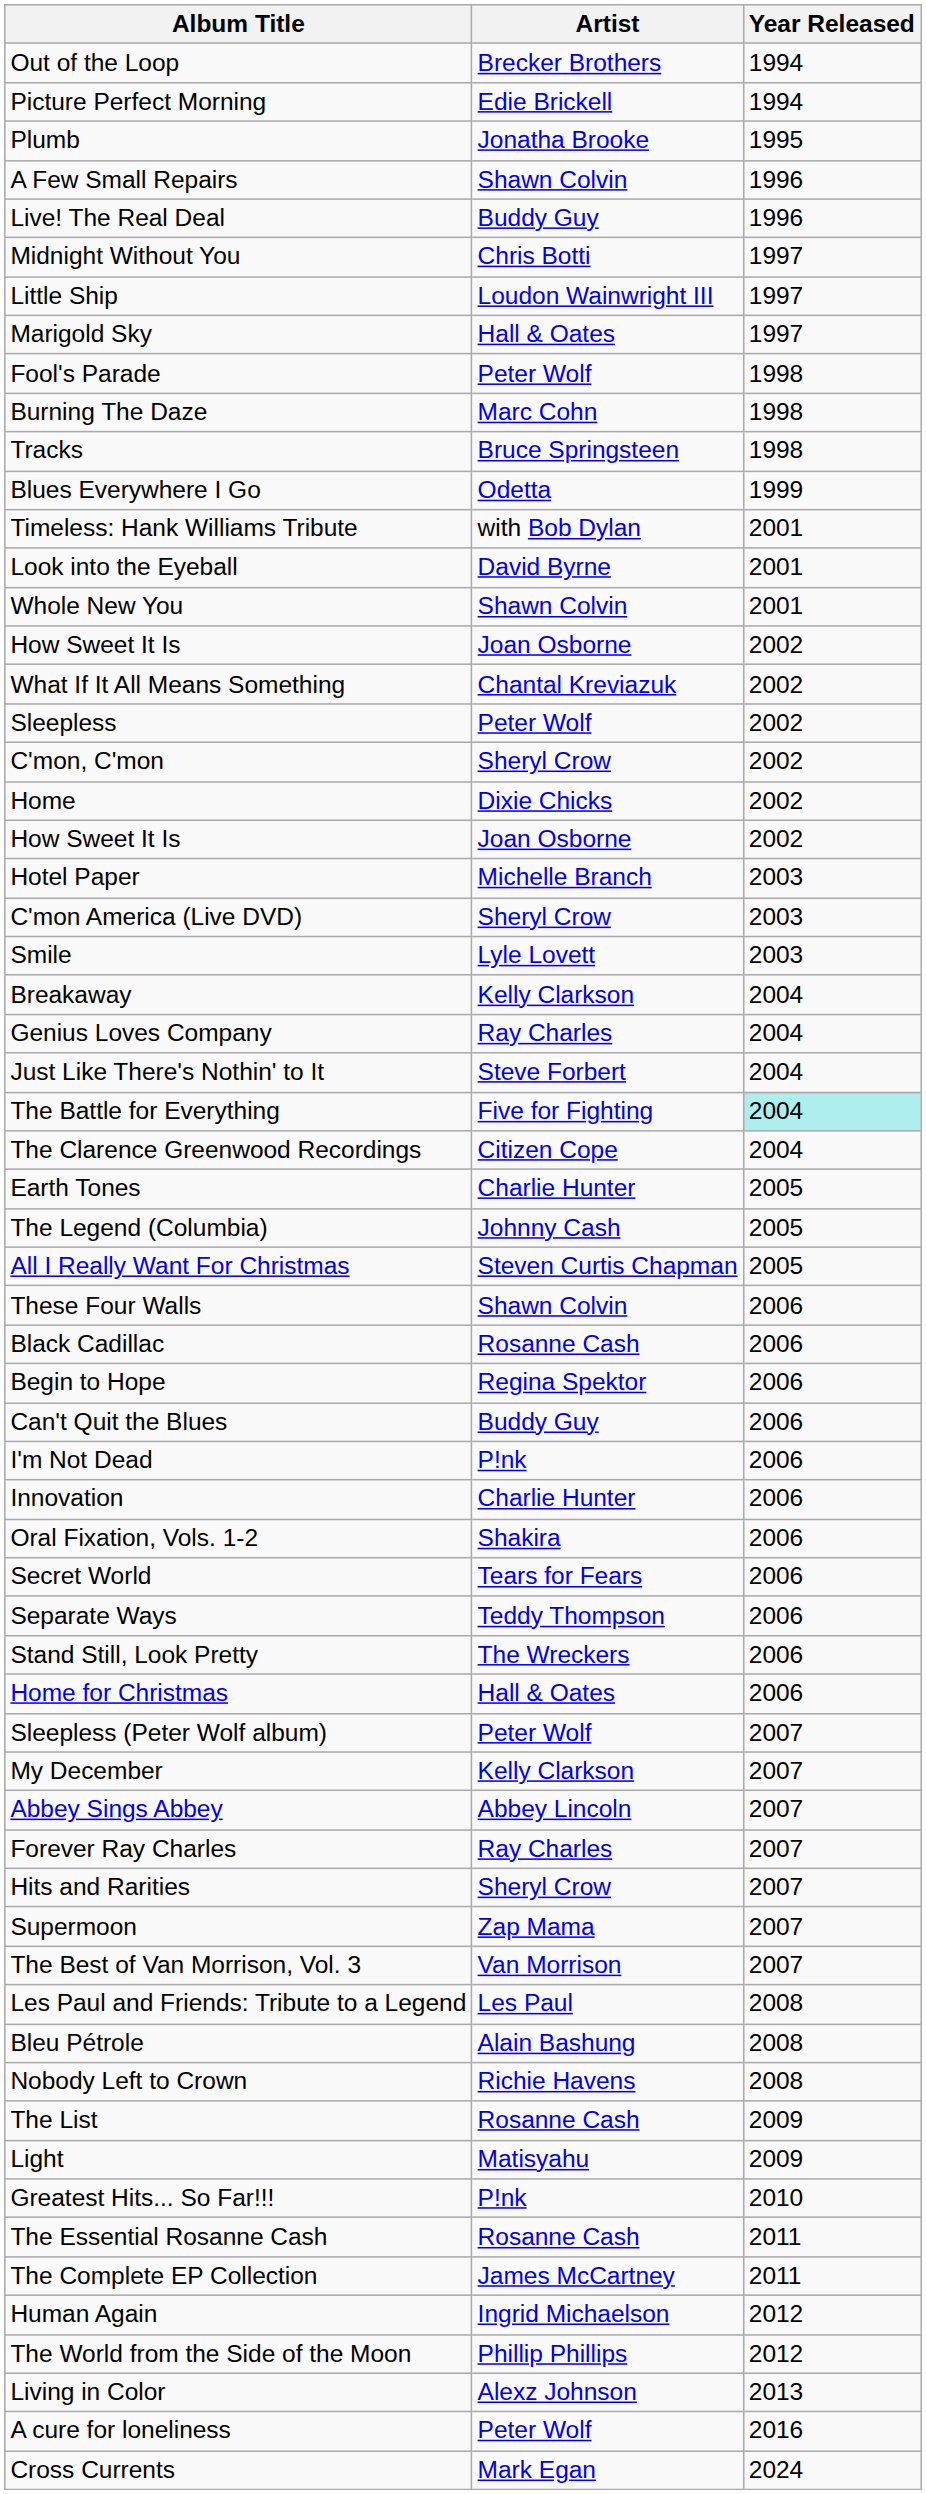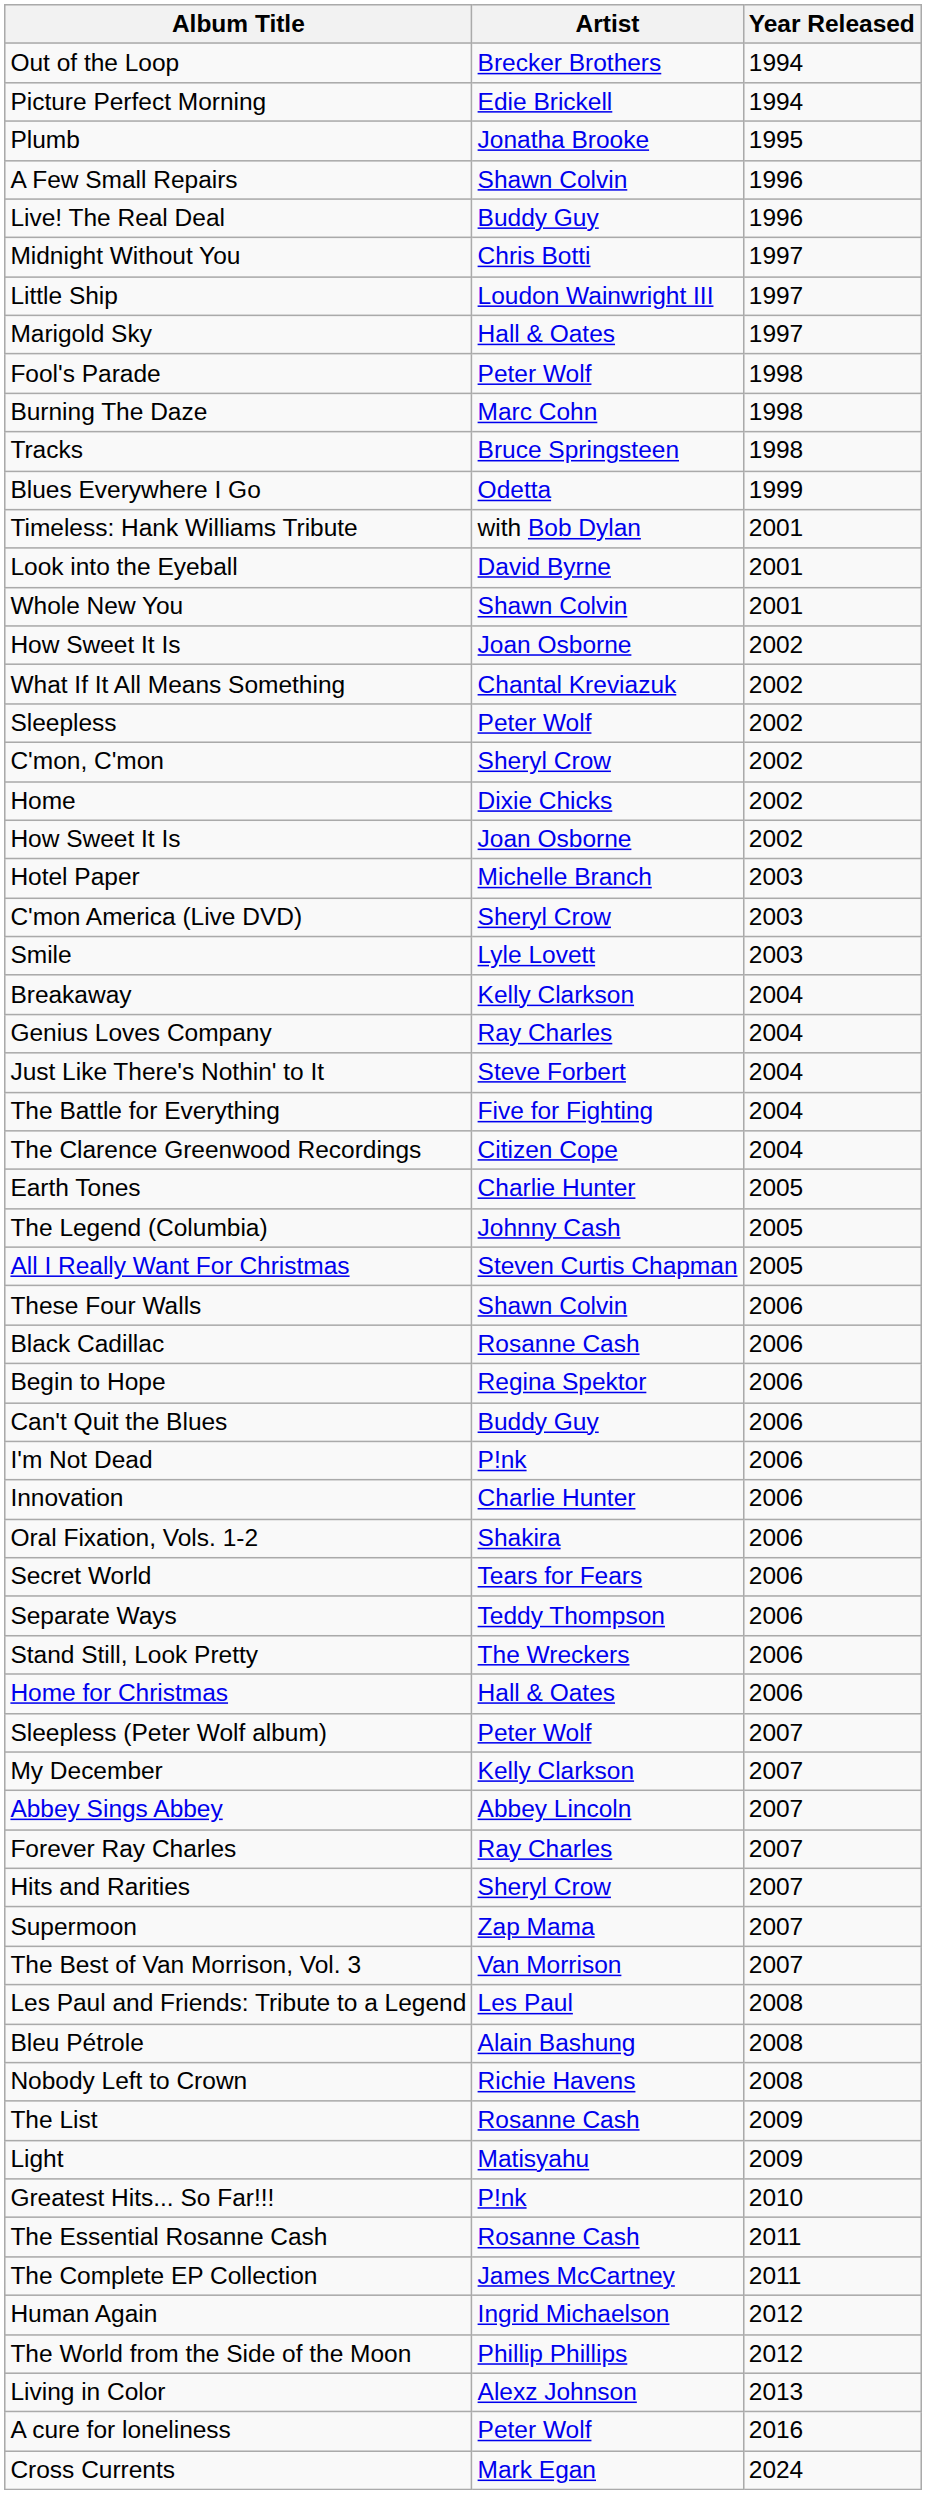(776, 1110) paleturquoise background -> (776, 1110) no background
